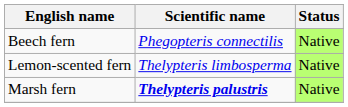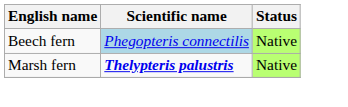(211, 41) no background -> (177, 41) lightblue background
- row: (70, 65)
